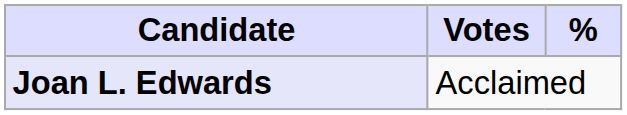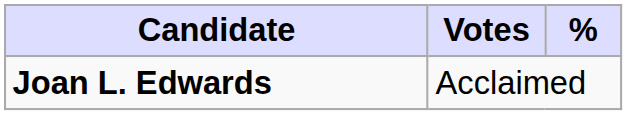(142, 82) lavender background -> (142, 82) no background
